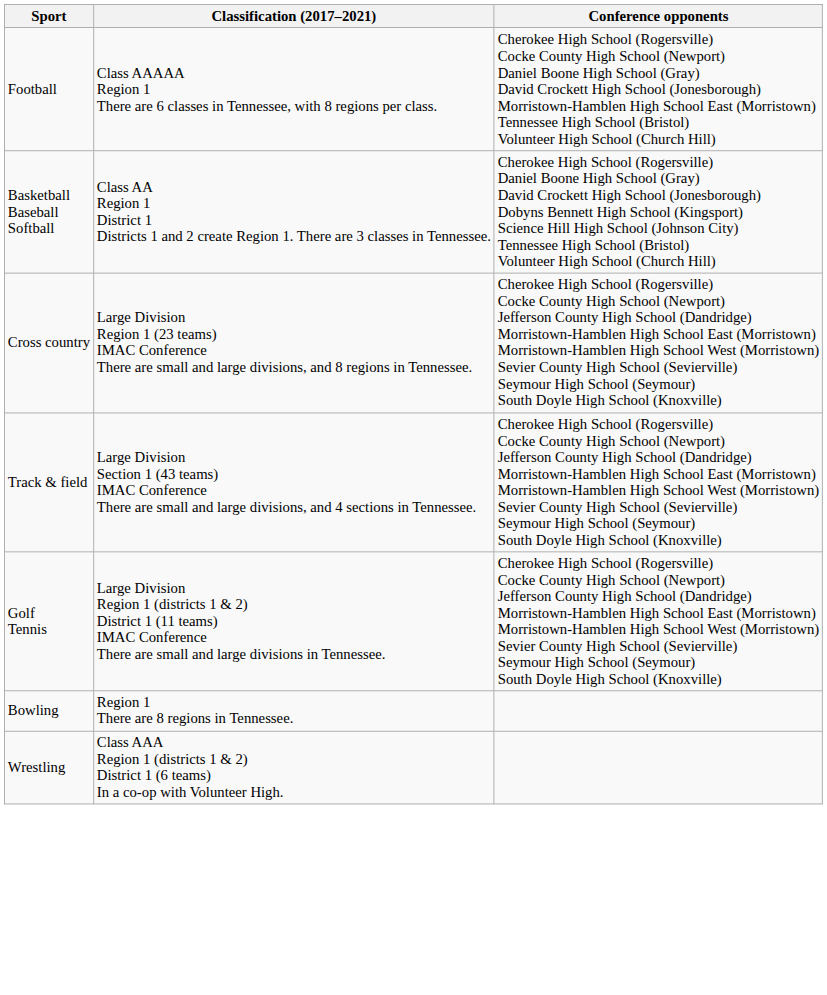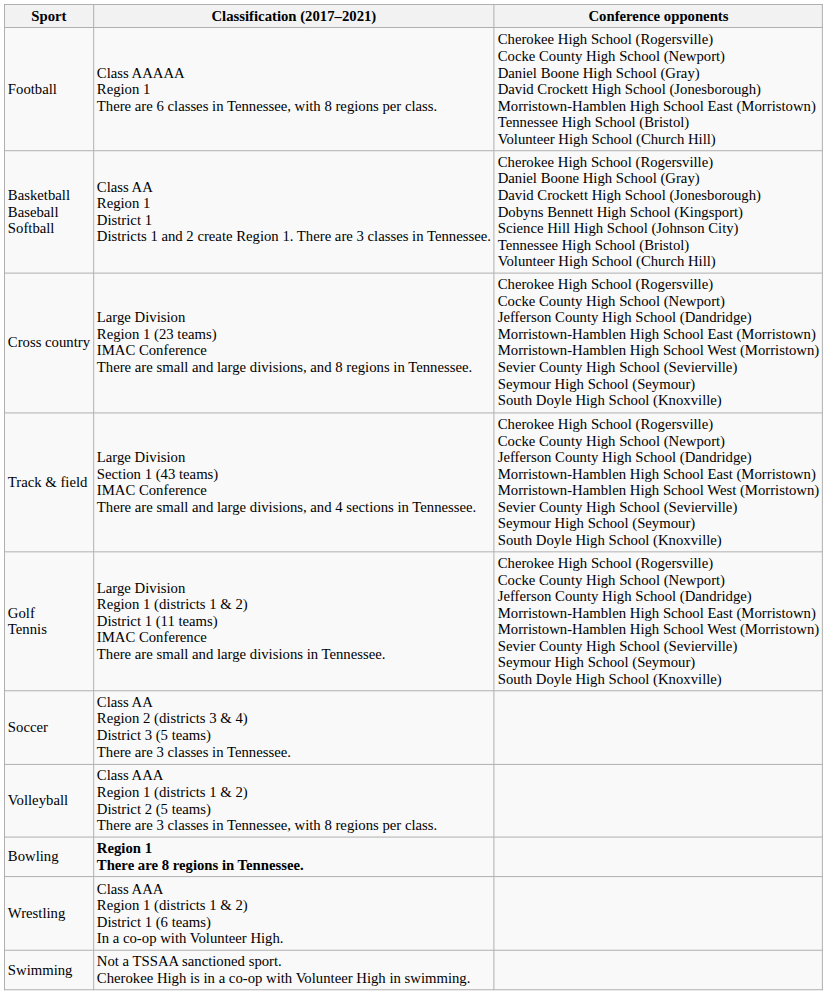+ row: (28, 727)
+ row: (38, 800)
(195, 711) normal -> (200, 857) bold
+ row: (40, 969)
